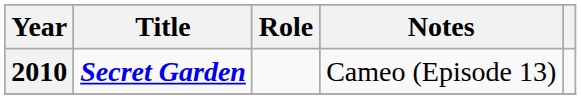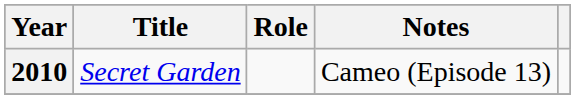(163, 71) bold -> (160, 71) normal
